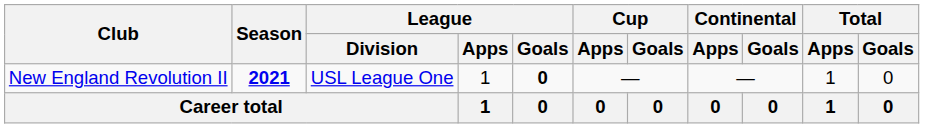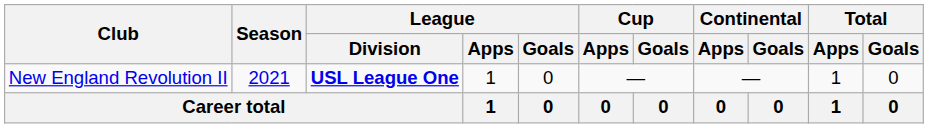(269, 78) bold -> (269, 78) normal
(382, 78) normal -> (385, 78) bold
(543, 78) bold -> (548, 78) normal
